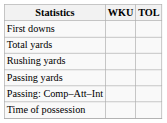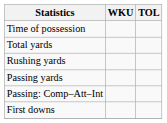rows swapped: (31, 29) <-> (46, 110)
